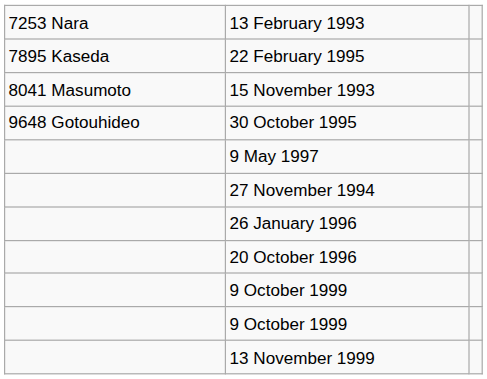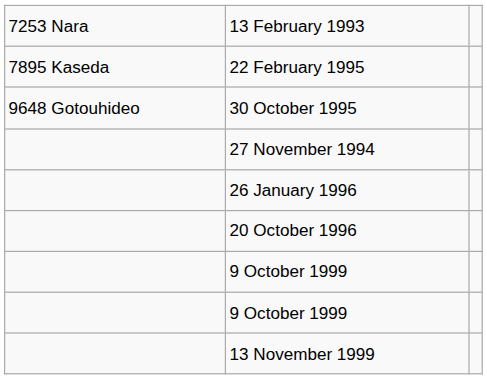- row: (70, 89)
- row: (115, 156)
